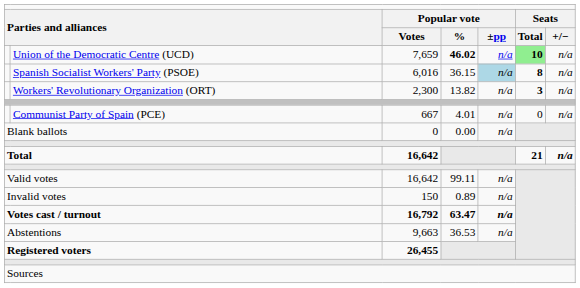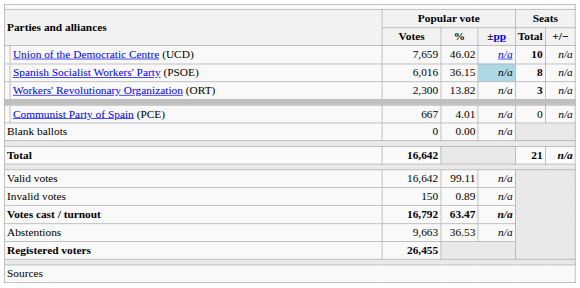(463, 54) bold -> (463, 54) normal
(537, 54) lightgreen background -> (537, 54) no background
